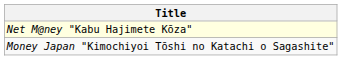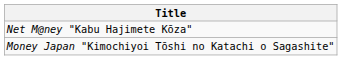(100, 30) lightyellow background -> (100, 30) no background
